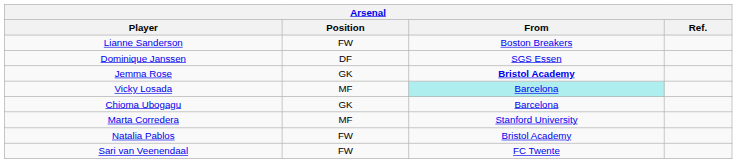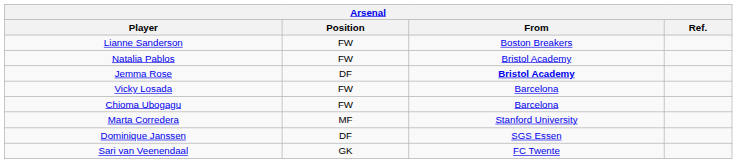rows swapped: (143, 135) <-> (143, 58)
(345, 74) GK -> (345, 74) DF
(345, 89) MF -> (345, 89) FW
(536, 89) paleturquoise background -> (536, 89) no background
(345, 105) GK -> (345, 105) FW
(345, 151) FW -> (345, 151) GK
